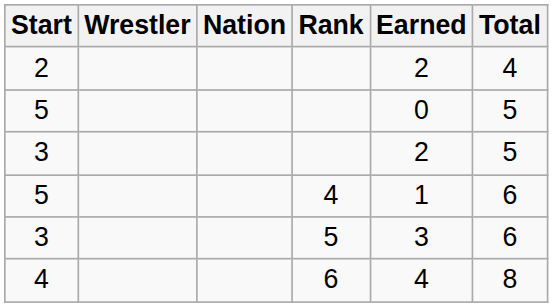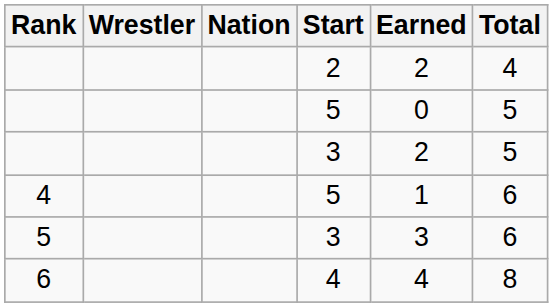columns swapped: (331, 25) <-> (41, 25)
